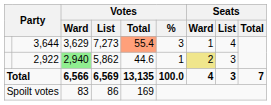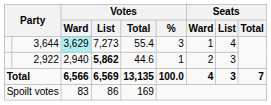(76, 44) no background -> (76, 44) paleturquoise background
(144, 44) lightsalmon background -> (144, 44) no background
(76, 60) lightgreen background -> (76, 60) no background
(106, 60) normal -> (106, 60) bold
(211, 60) khaki background -> (211, 60) no background
